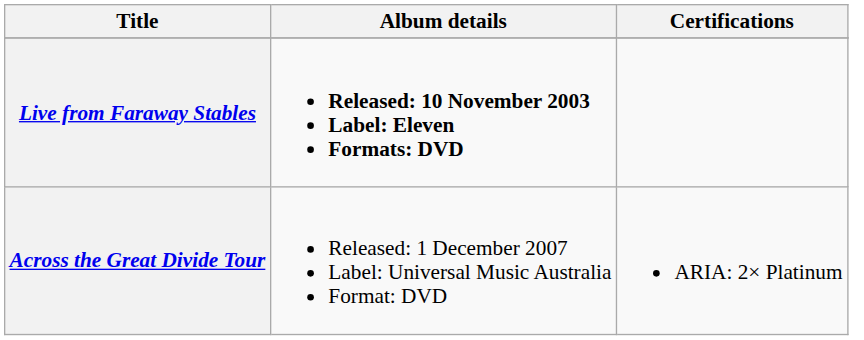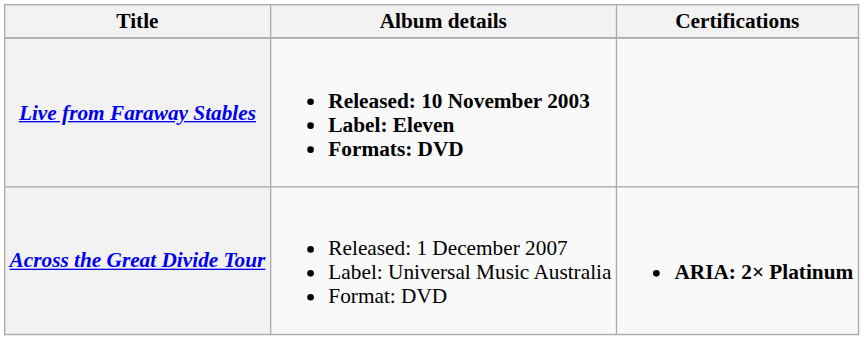(732, 273) normal -> (737, 273) bold
